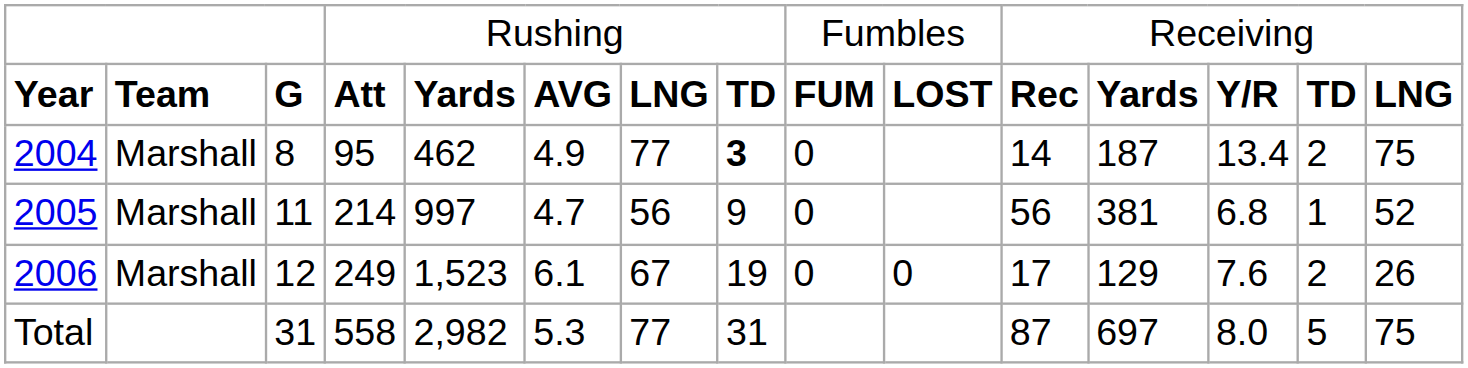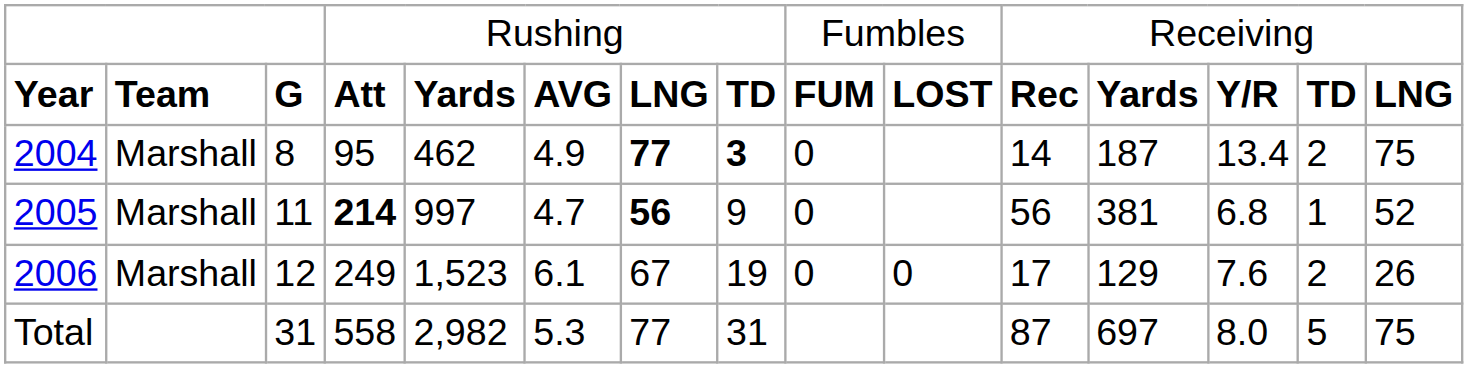(650, 153) normal -> (650, 153) bold
(365, 213) normal -> (365, 213) bold
(650, 213) normal -> (650, 213) bold
